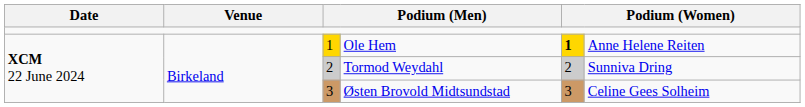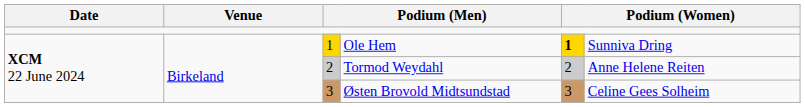(646, 45) Anne Helene Reiten -> (630, 45) Sunniva Dring
(630, 68) Sunniva Dring -> (646, 68) Anne Helene Reiten
